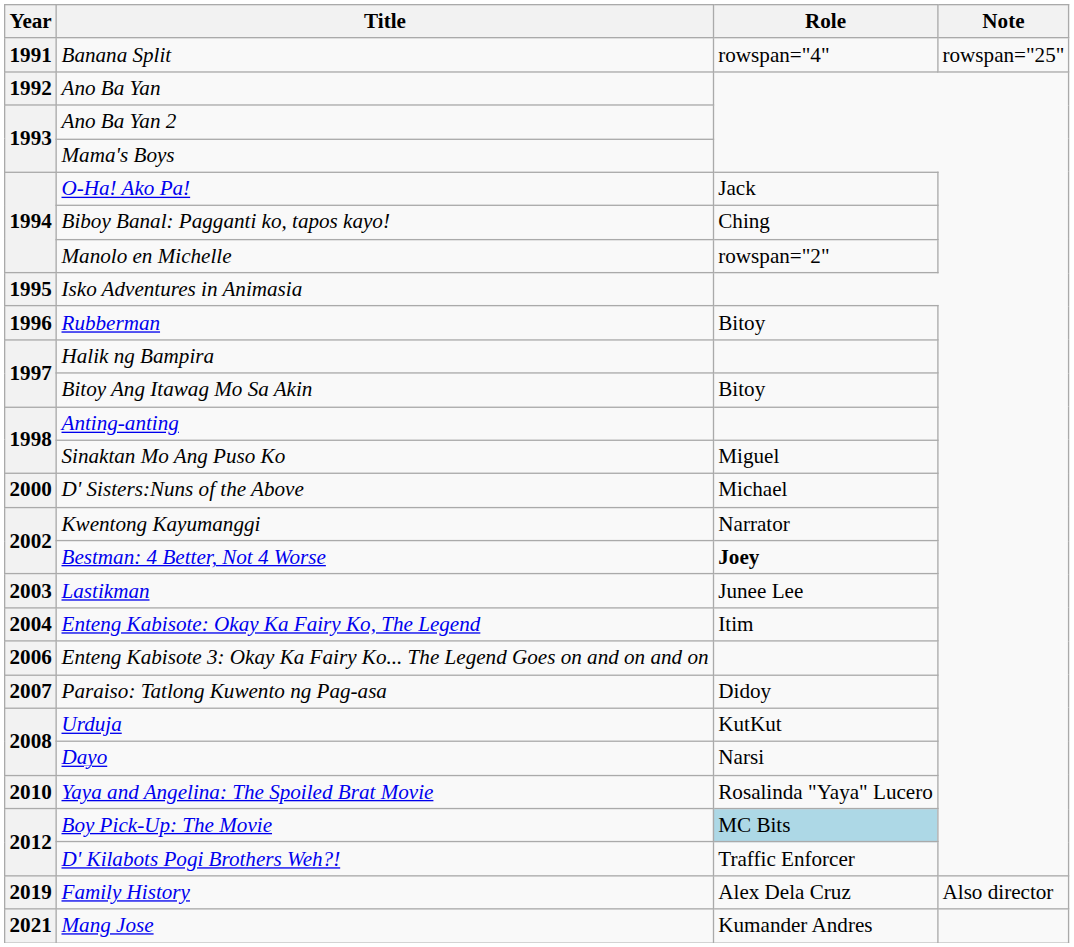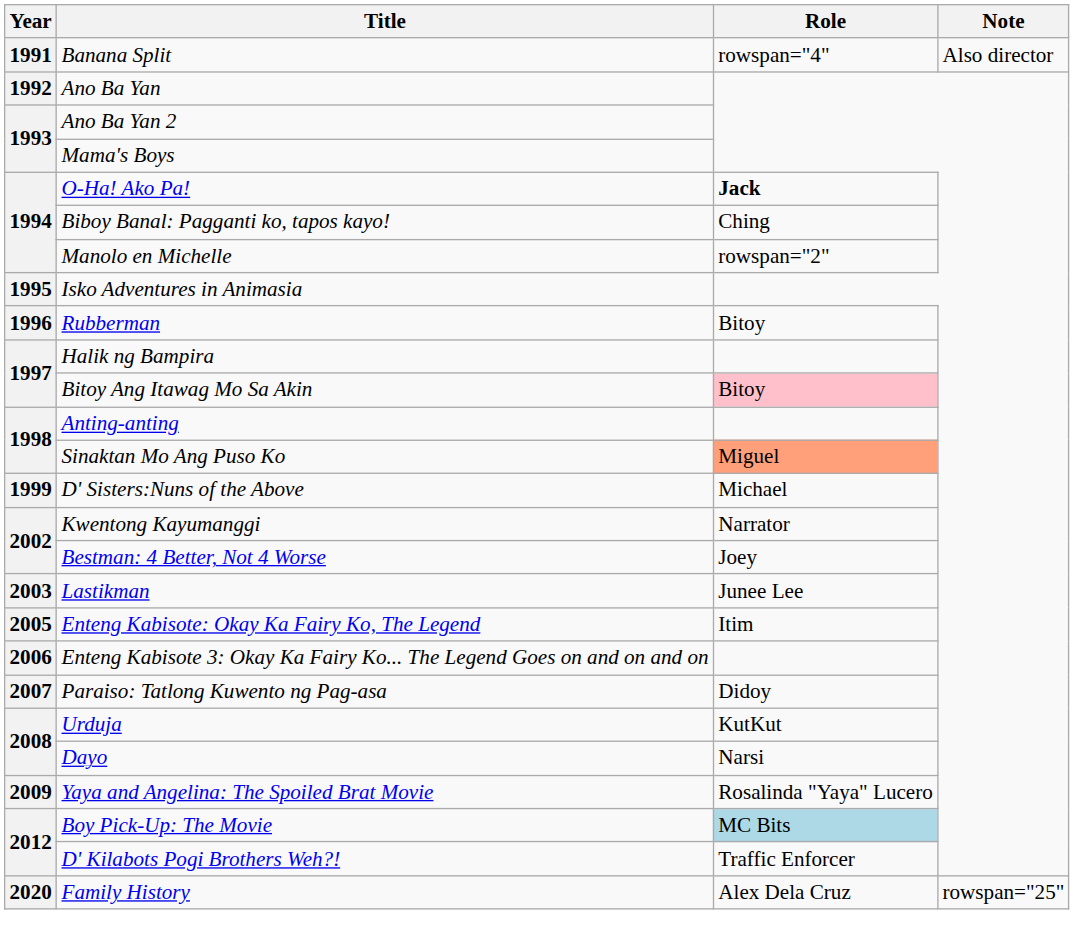(1003, 54) rowspan="25" -> (998, 54) Also director
(737, 188) normal -> (739, 188) bold
(742, 389) no background -> (742, 389) pink background
(749, 456) no background -> (749, 456) lightsalmon background
(31, 490) 2000 -> (31, 490) 1999
(739, 557) bold -> (738, 557) normal
(31, 624) 2004 -> (31, 624) 2005
(31, 791) 2010 -> (31, 791) 2009
(31, 892) 2019 -> (31, 892) 2020
(998, 892) Also director -> (1003, 892) rowspan="25"
- row: (108, 925)
